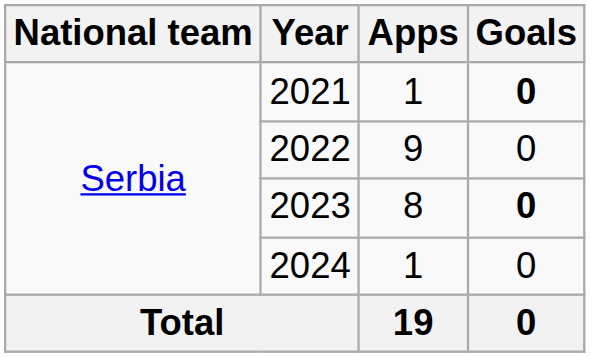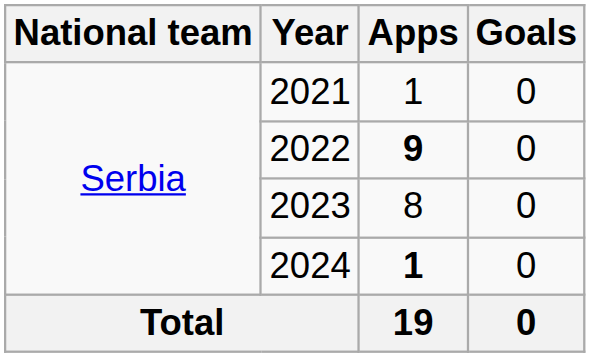(526, 91) bold -> (526, 91) normal
(413, 149) normal -> (413, 149) bold
(526, 206) bold -> (526, 206) normal
(413, 264) normal -> (413, 264) bold
